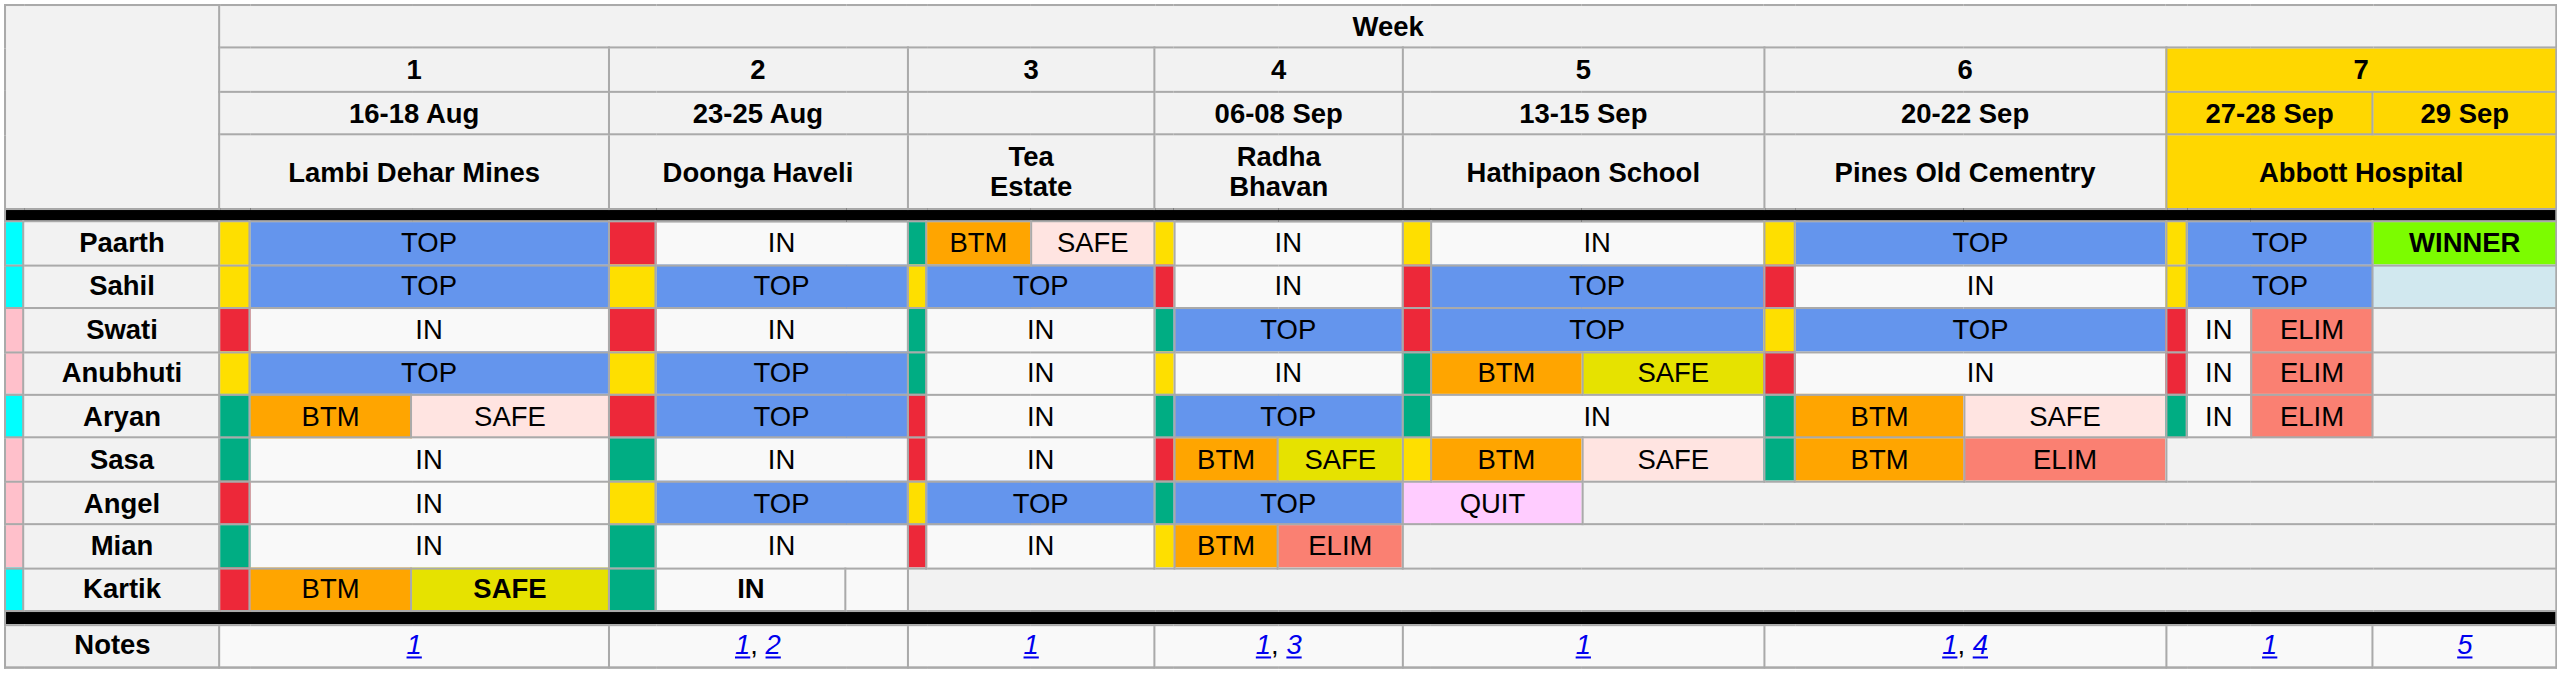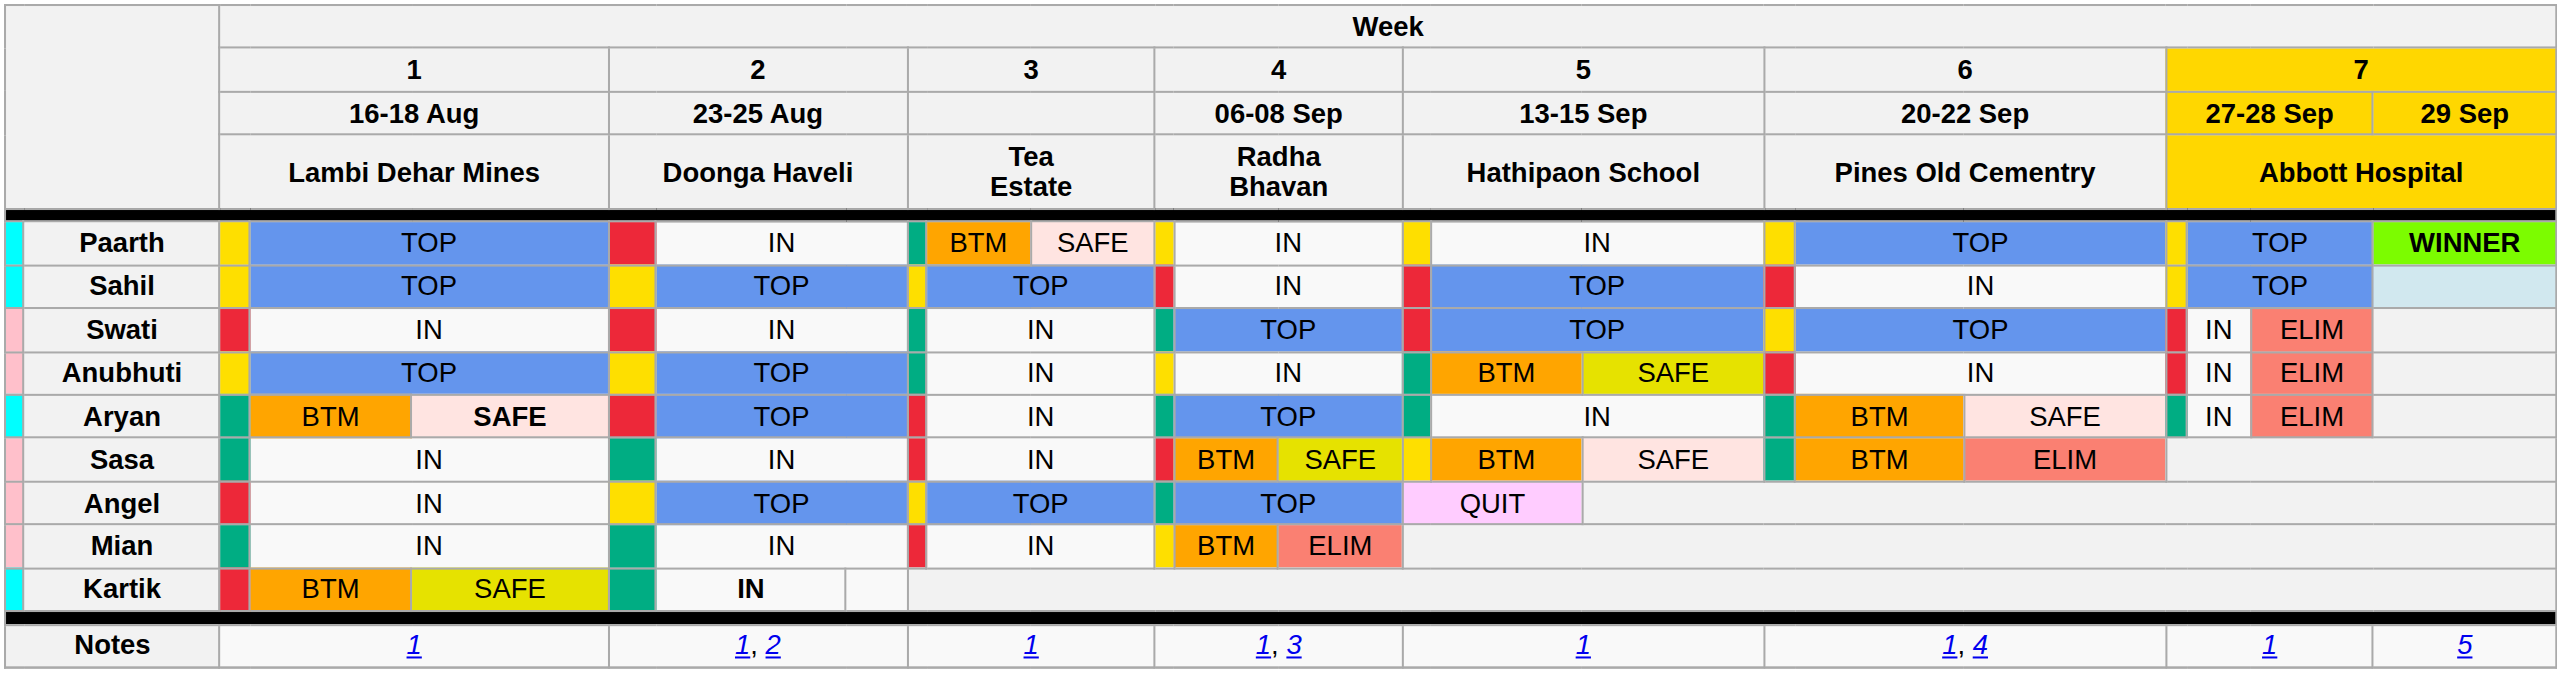(510, 416) normal -> (510, 416) bold
(510, 589) bold -> (510, 589) normal
